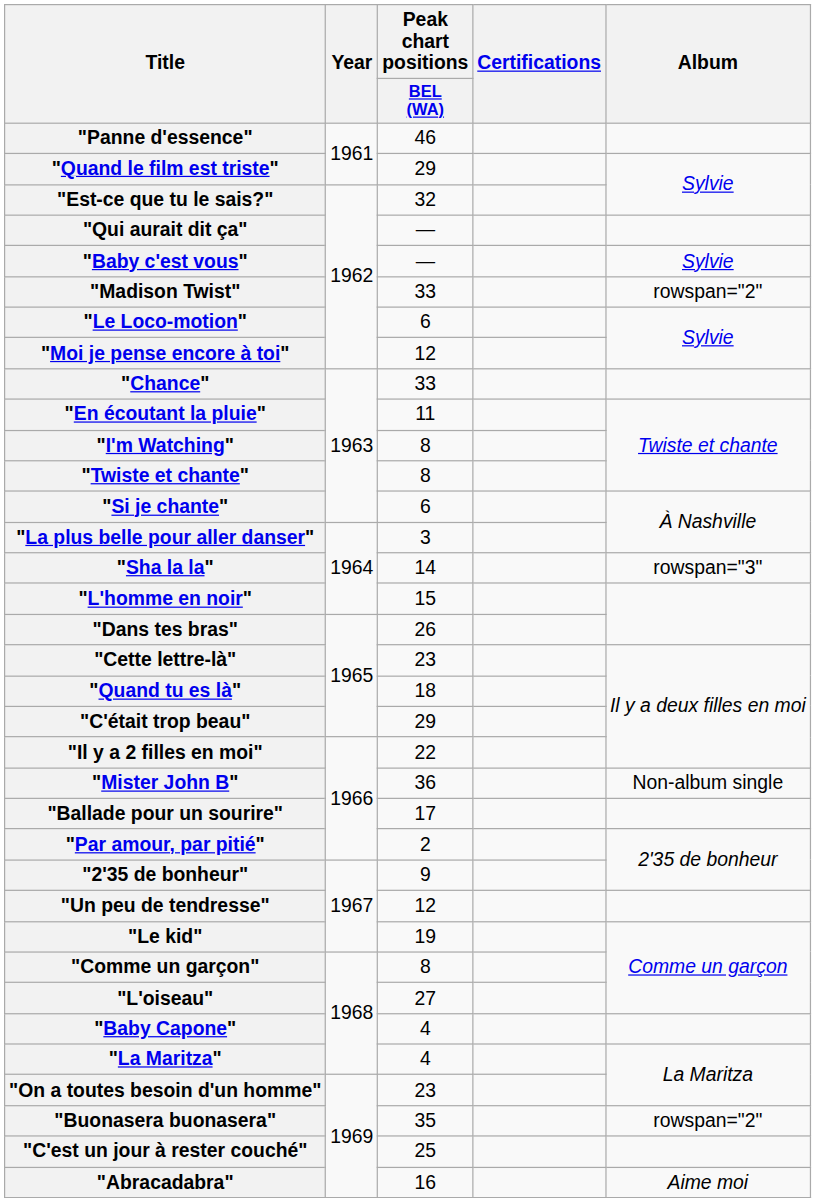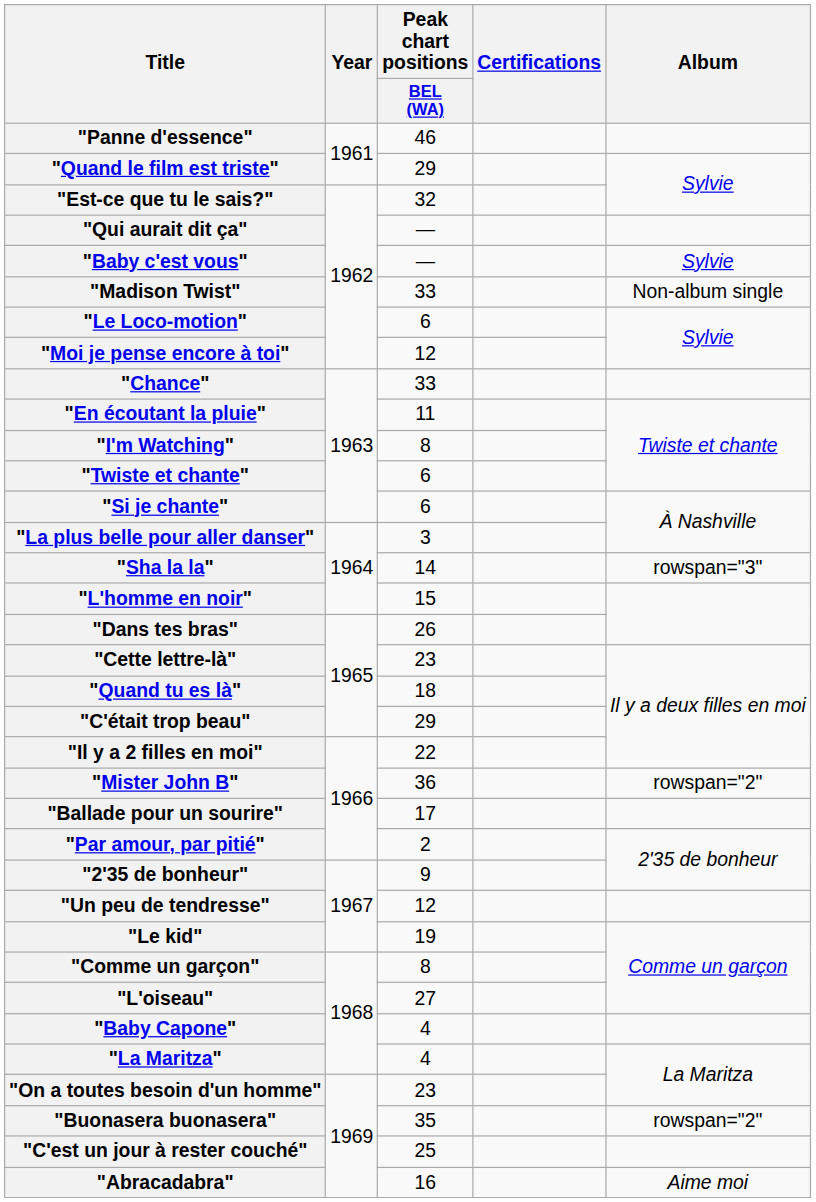(708, 291) rowspan="2" -> (708, 291) Non-album single
(425, 475) 8 -> (425, 475) 6
(708, 782) Non-album single -> (708, 782) rowspan="2"
